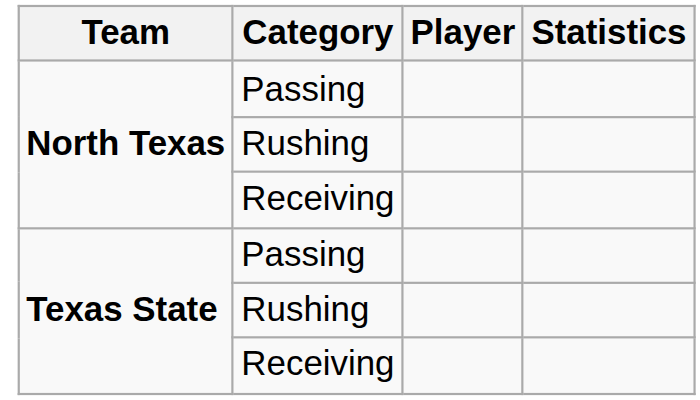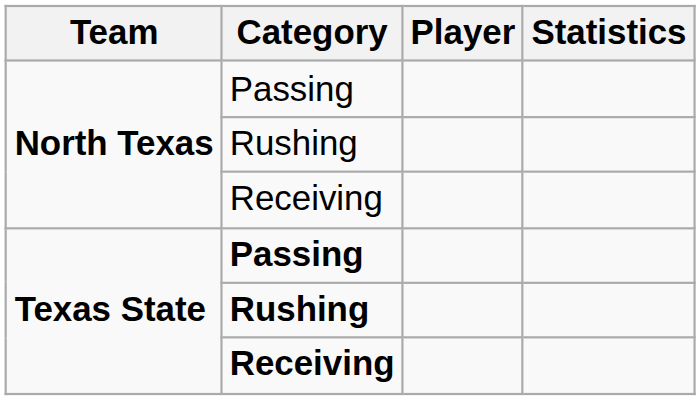(303, 254) normal -> (297, 254) bold
(305, 309) normal -> (299, 309) bold
(318, 364) normal -> (312, 364) bold
